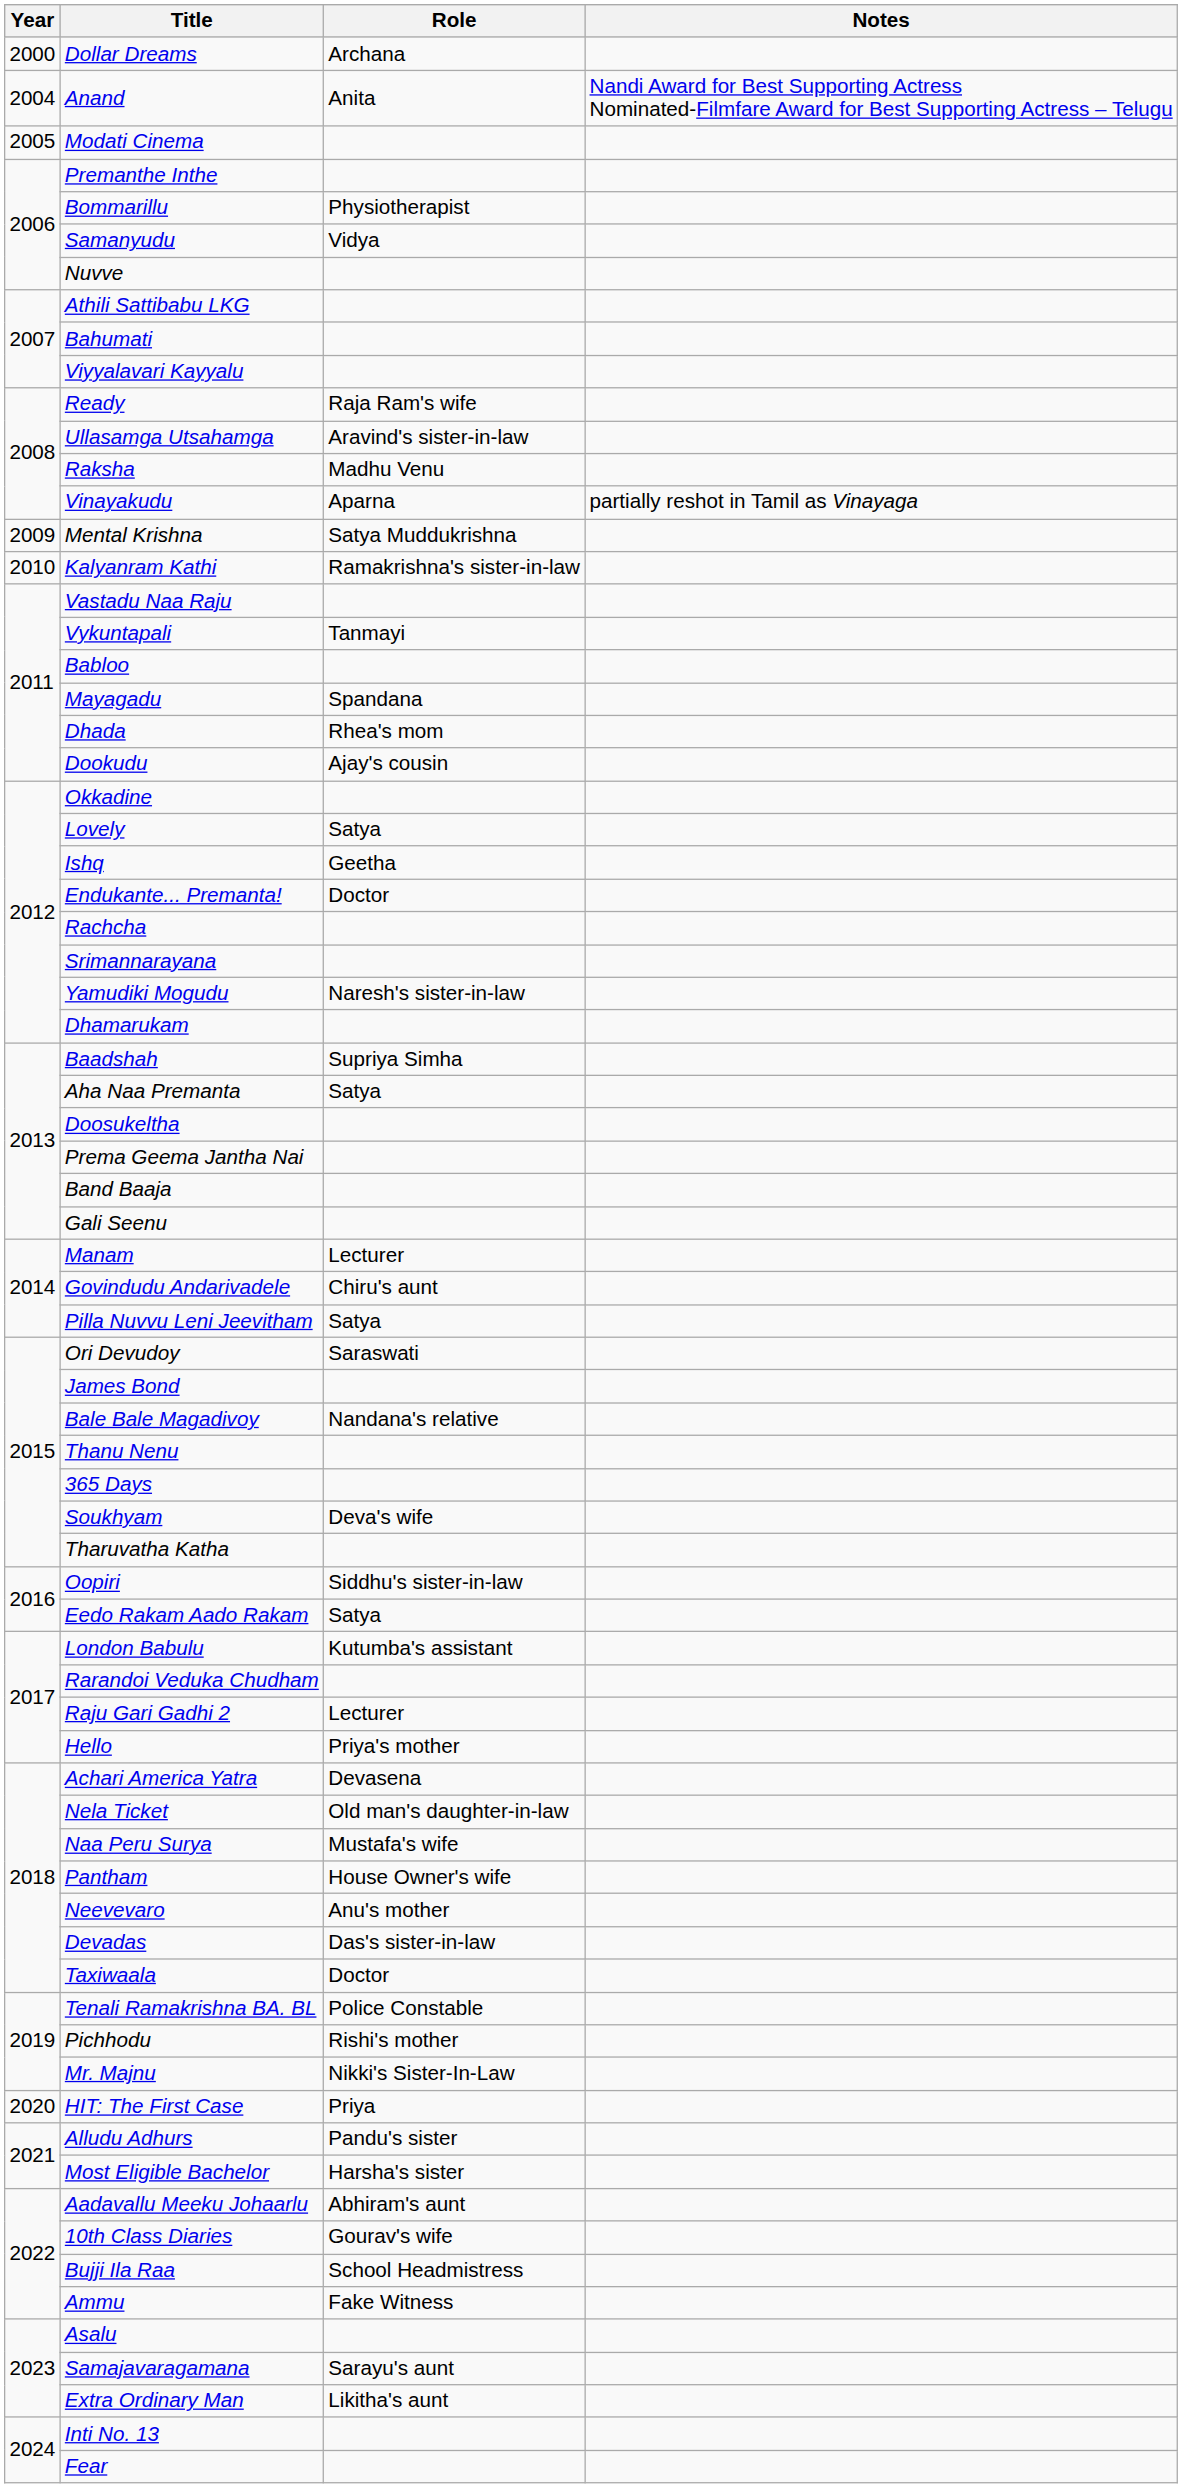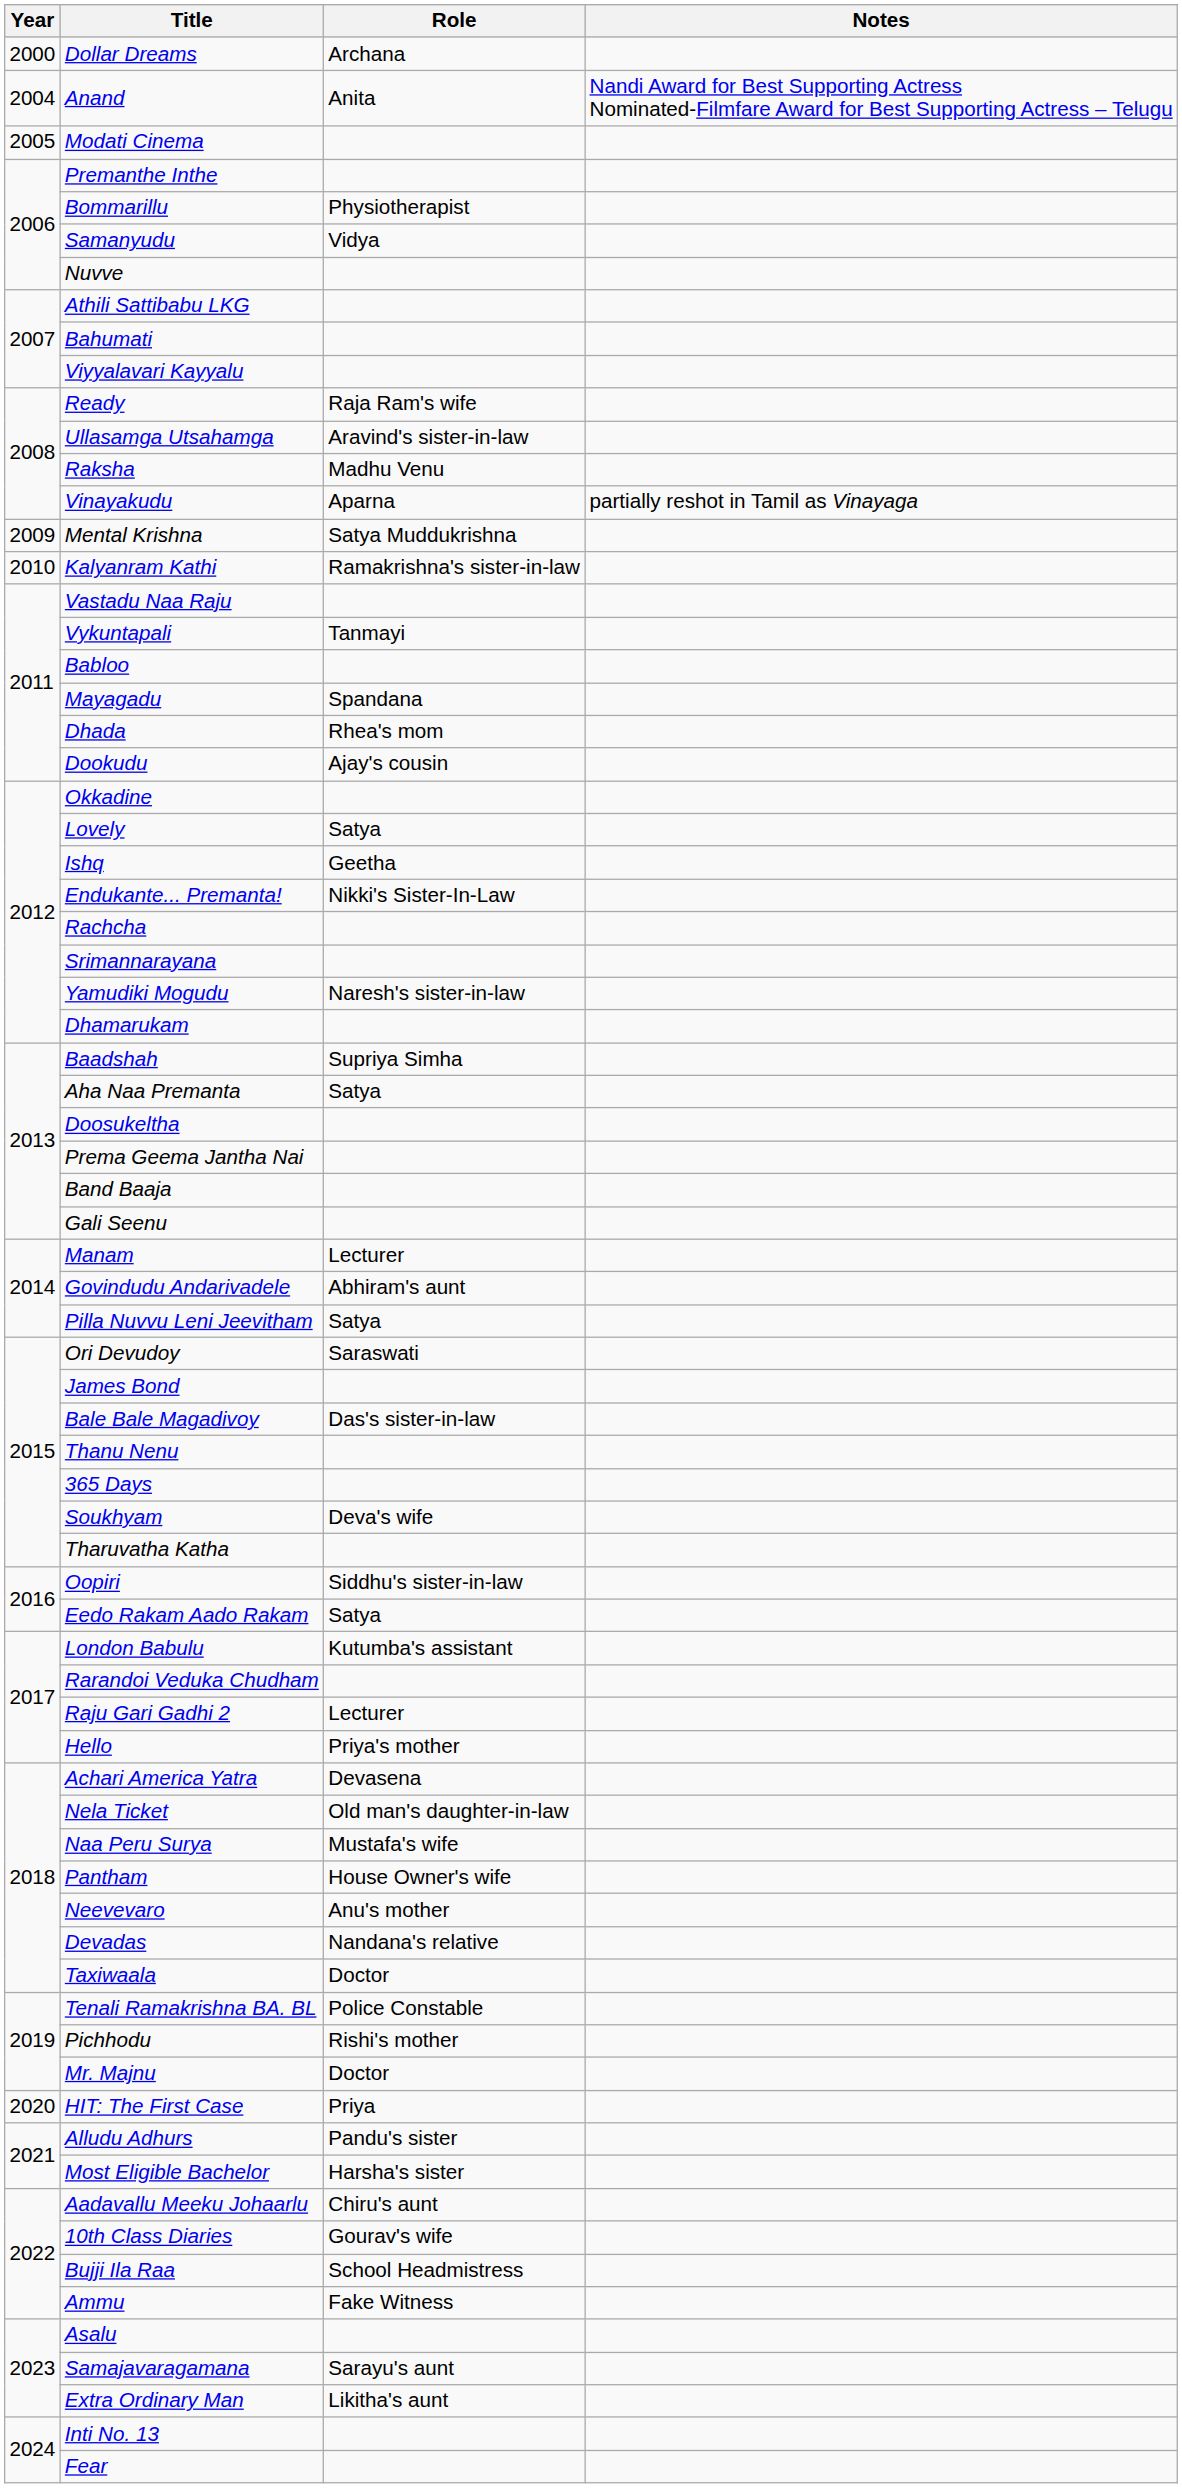(359, 895) Doctor -> (421, 895) Nikki's Sister-In-Law
(383, 1287) Chiru's aunt -> (397, 1287) Abhiram's aunt
(413, 1418) Nandana's relative -> (412, 1418) Das's sister-in-law
(412, 1942) Das's sister-in-law -> (413, 1942) Nandana's relative
(421, 2073) Nikki's Sister-In-Law -> (359, 2073) Doctor
(397, 2204) Abhiram's aunt -> (383, 2204) Chiru's aunt
